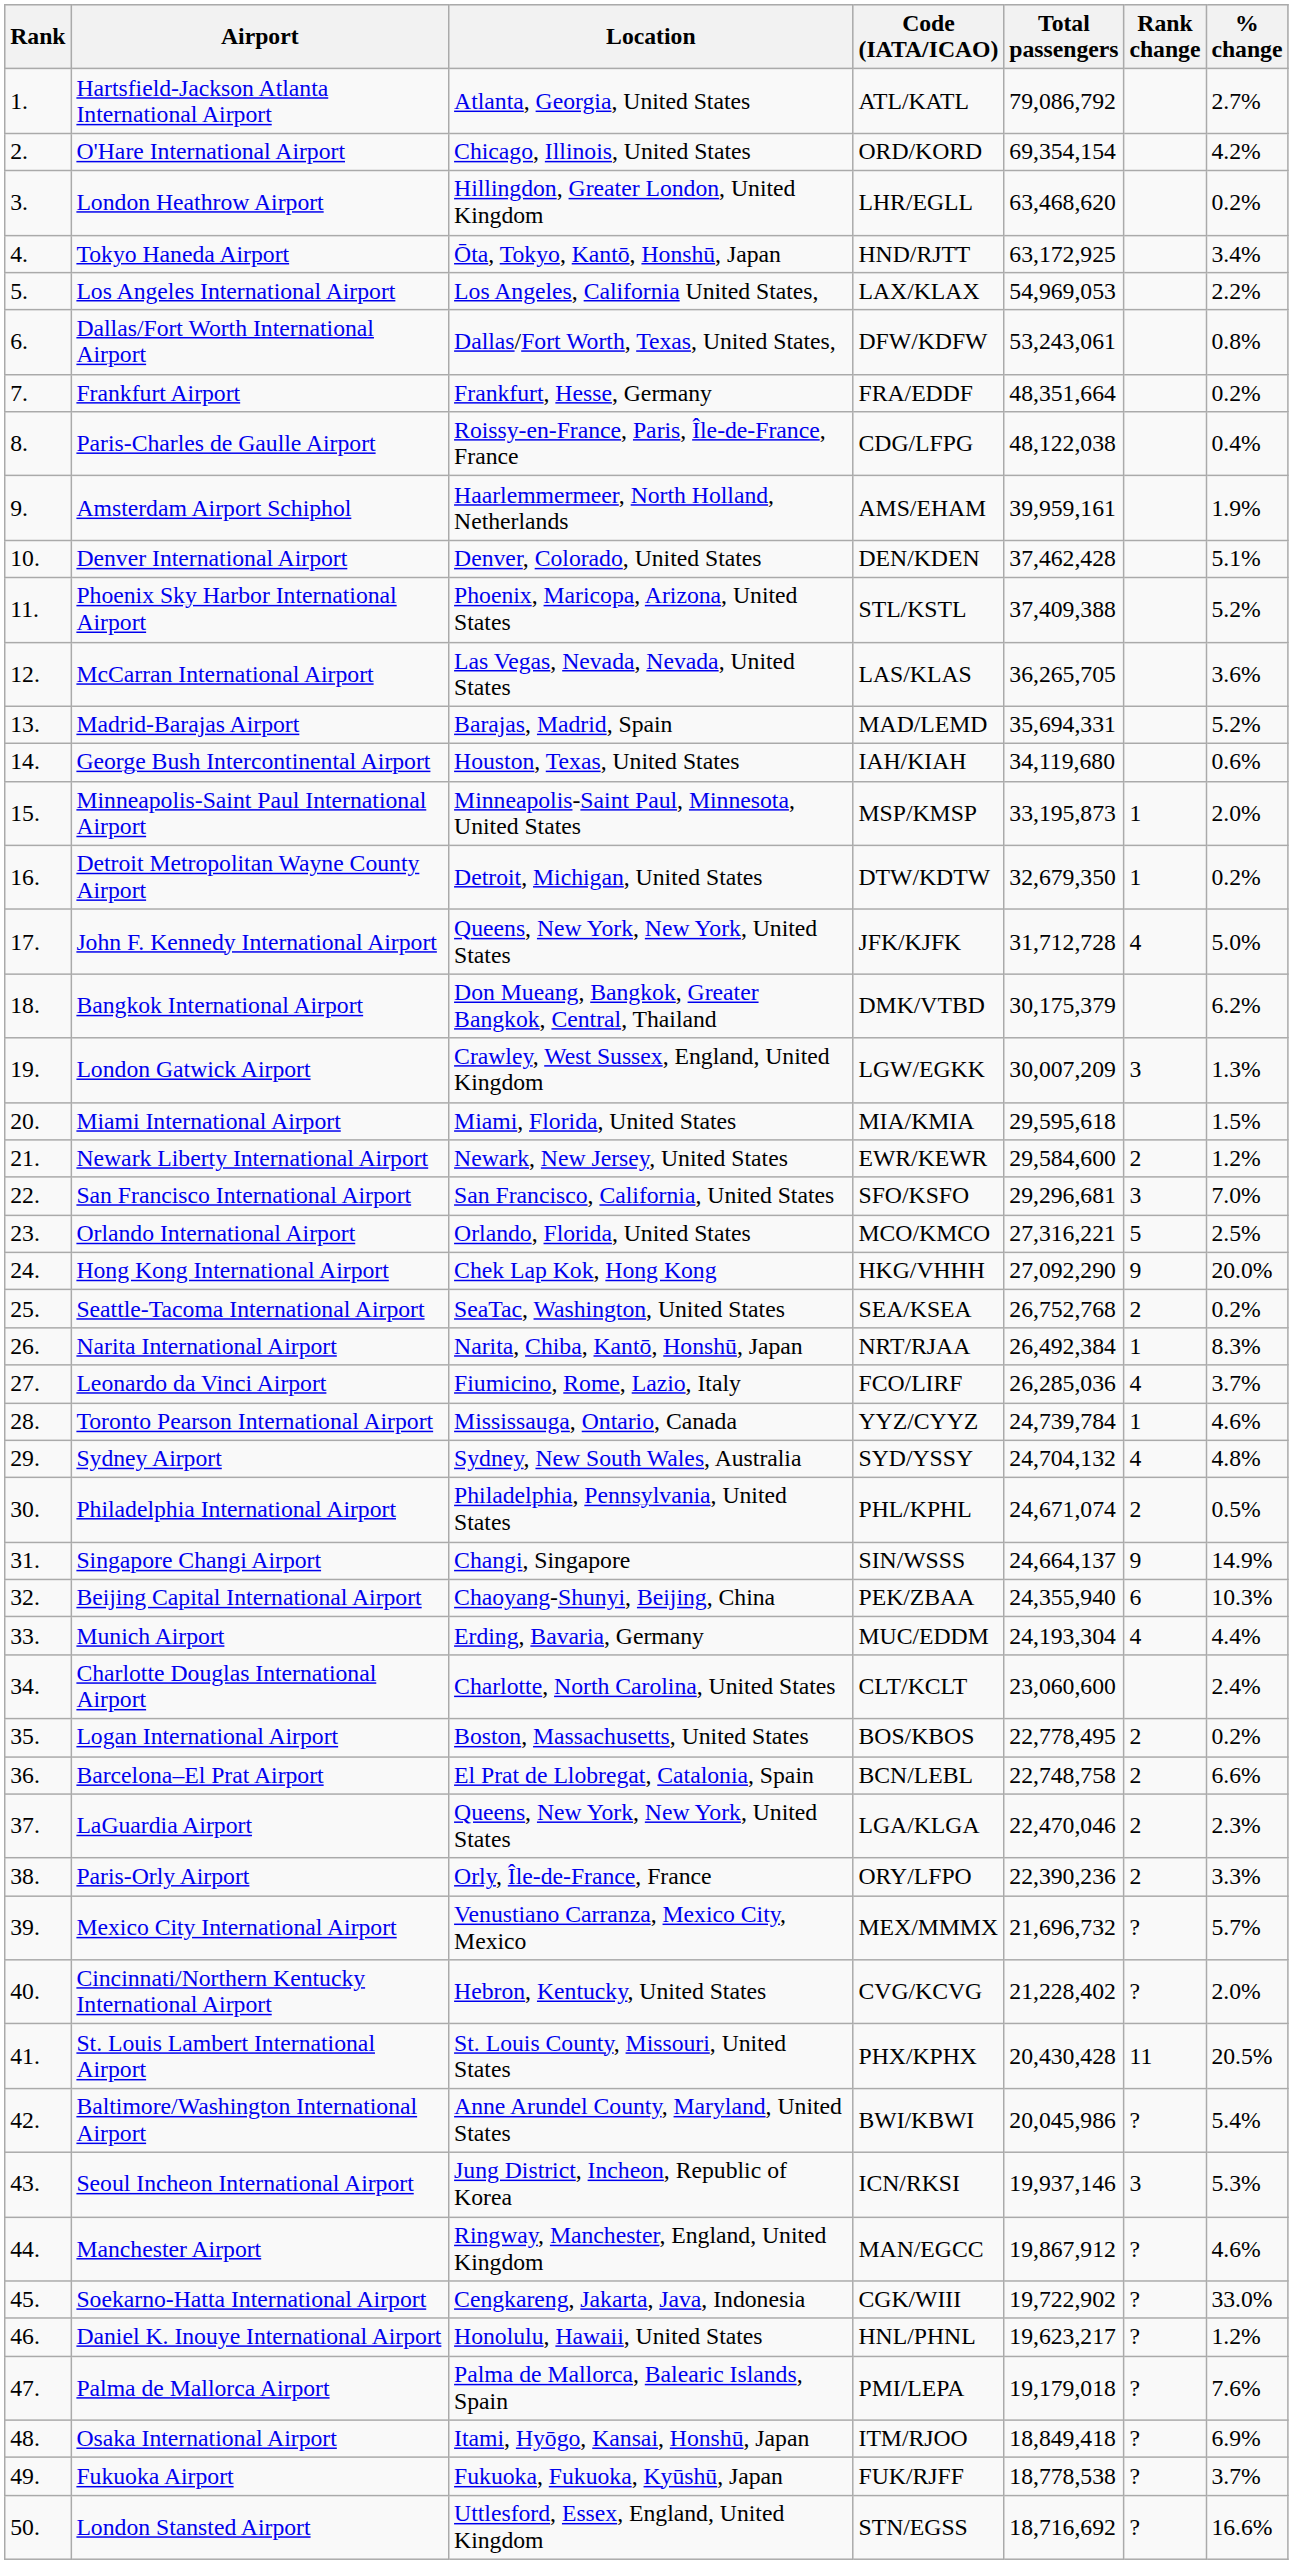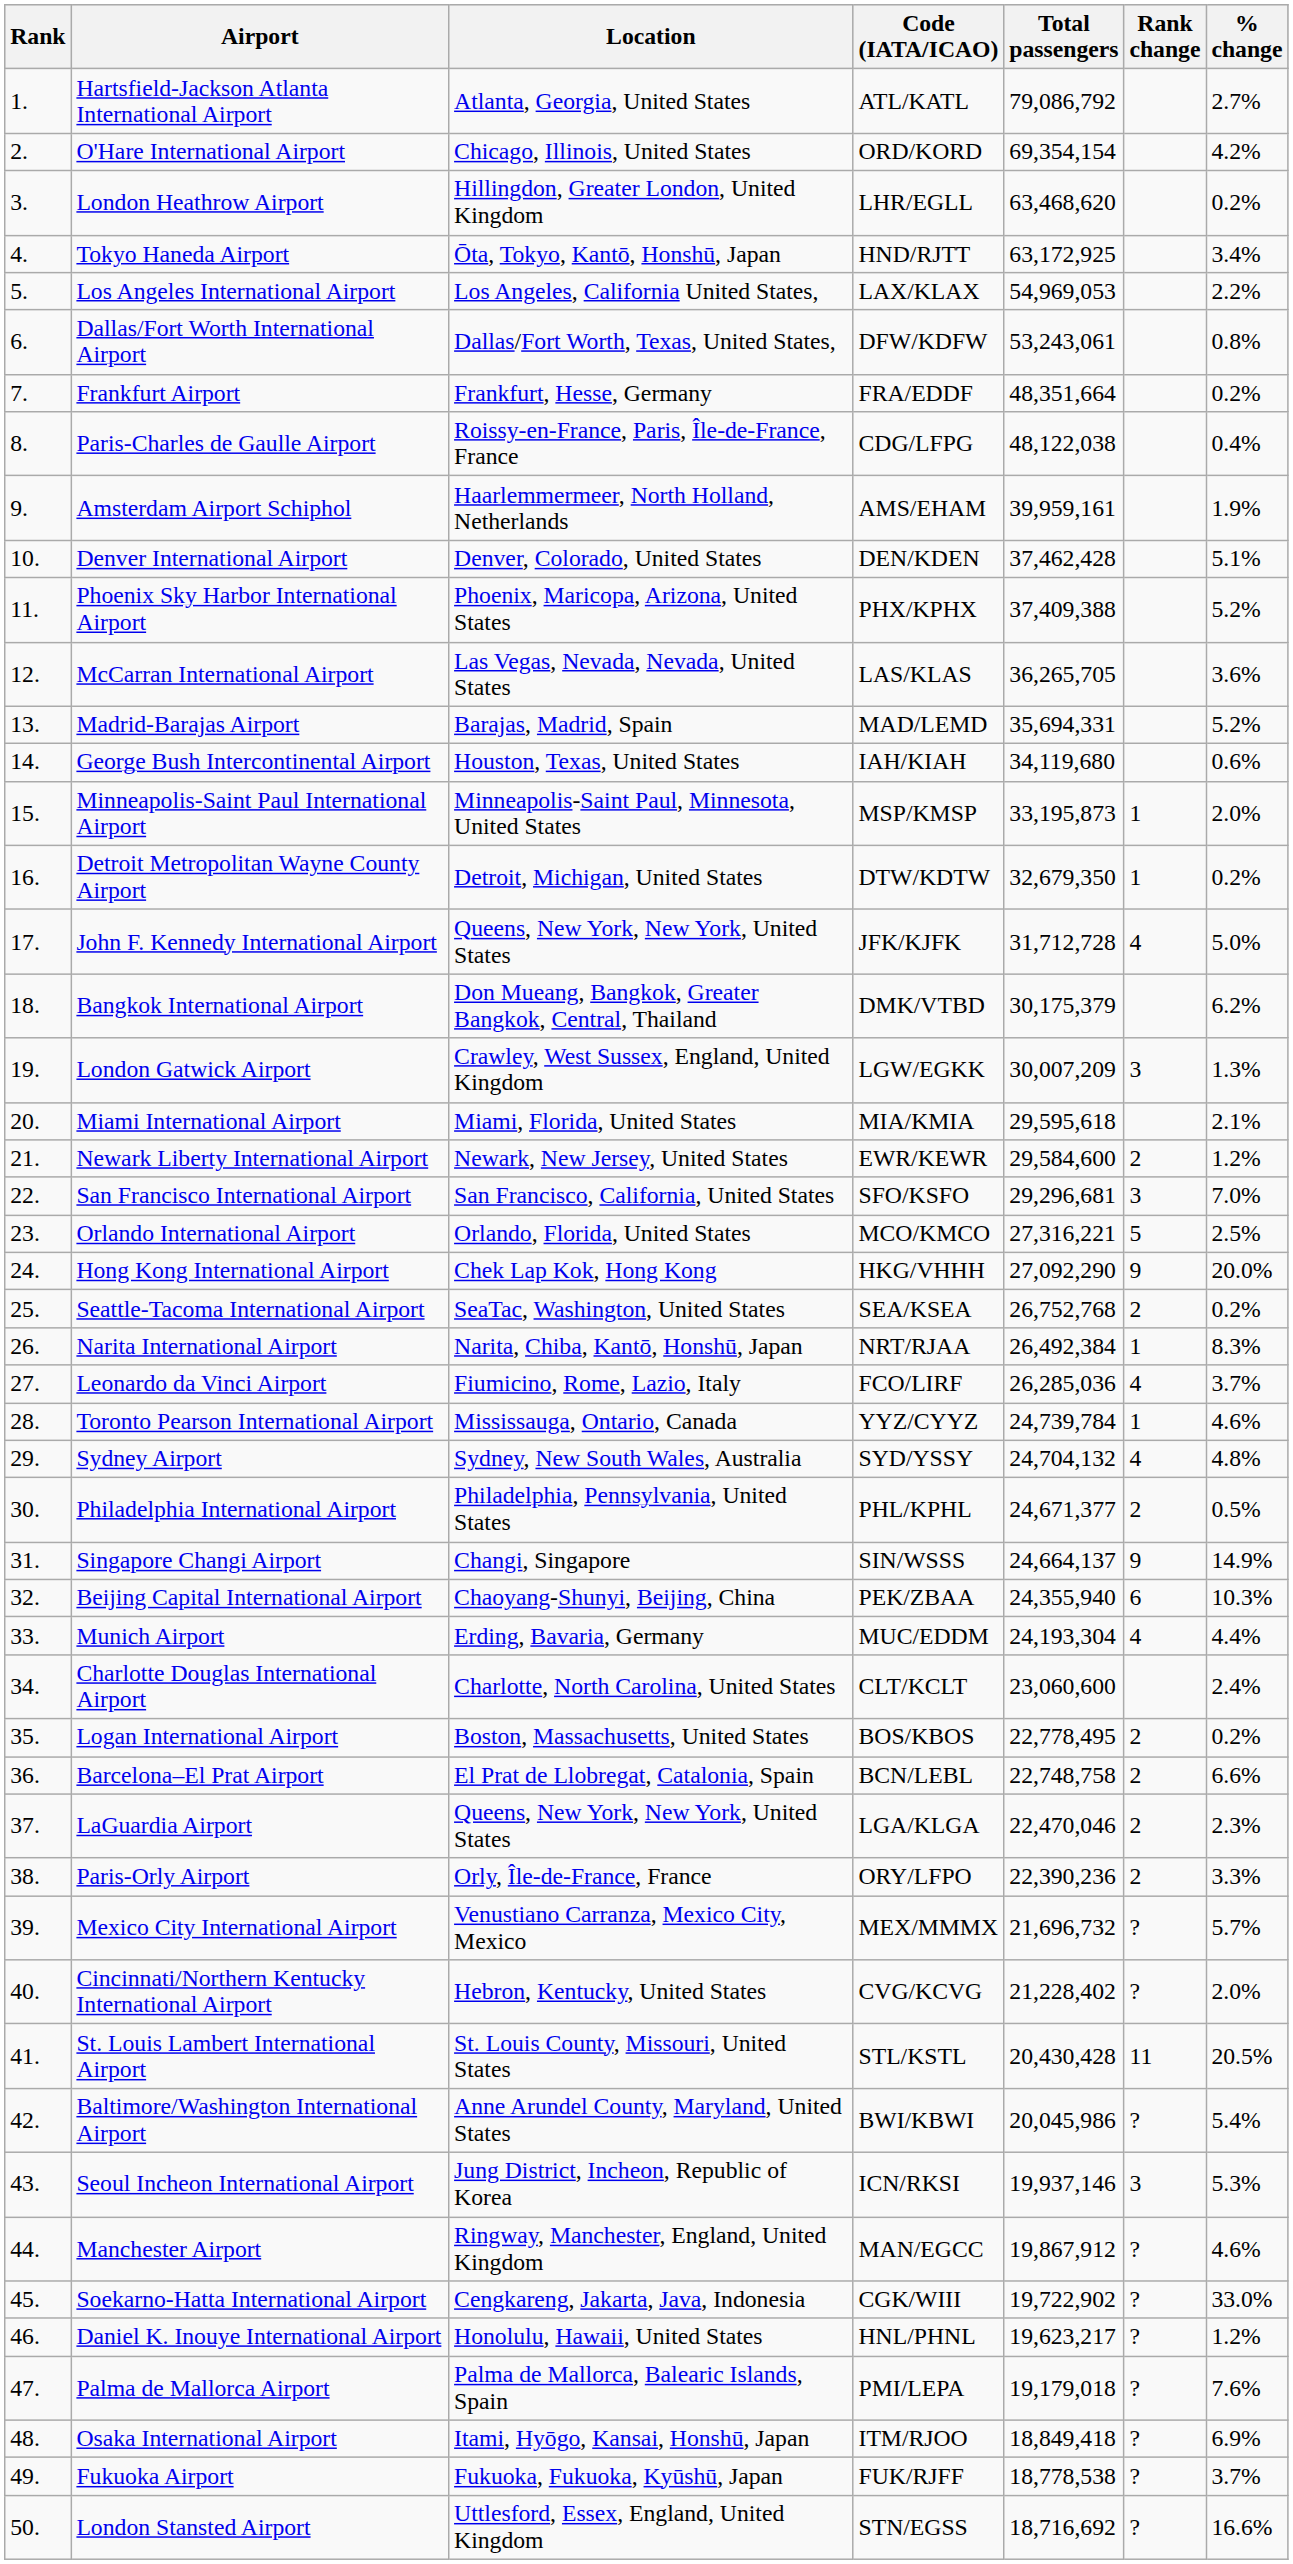(912, 609) STL/KSTL -> (918, 609) PHX/KPHX
(1236, 1120) 1.5% -> (1236, 1120) 2.1%
(1063, 1509) 24,671,074 -> (1063, 1509) 24,671,377
(918, 2055) PHX/KPHX -> (912, 2055) STL/KSTL
